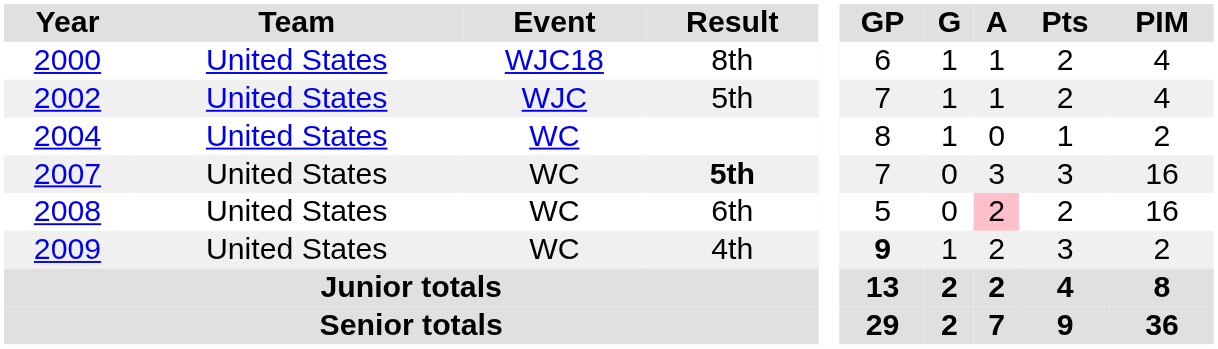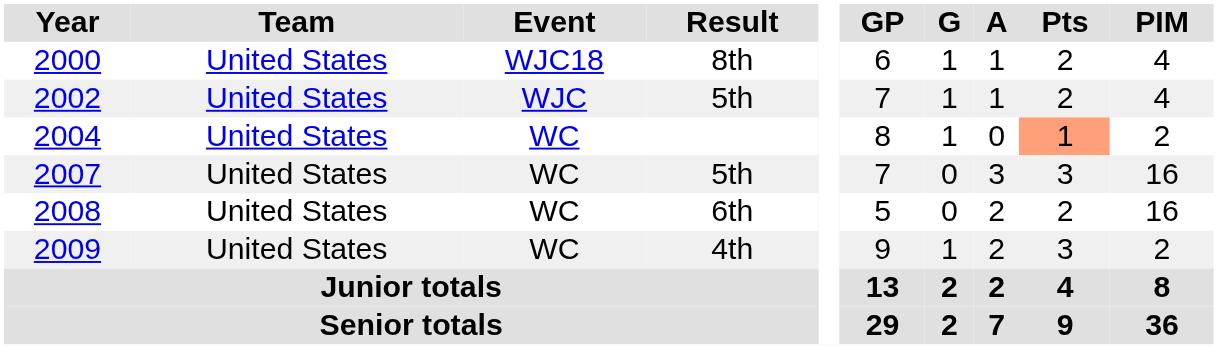(1065, 135) no background -> (1065, 135) lightsalmon background
(732, 173) bold -> (732, 173) normal
(997, 211) pink background -> (997, 211) no background
(883, 249) bold -> (883, 249) normal
